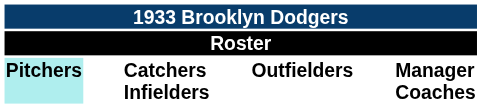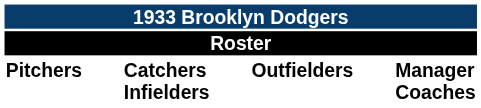(44, 70) paleturquoise background -> (44, 70) no background
